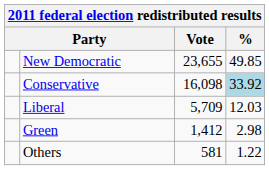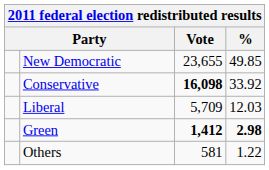(203, 84) normal -> (203, 84) bold
(245, 84) lightblue background -> (245, 84) no background
(206, 130) normal -> (206, 130) bold
(249, 130) normal -> (249, 130) bold
